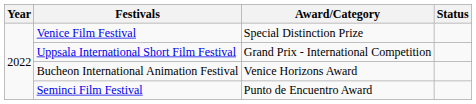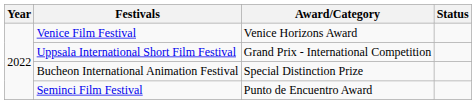(303, 33) Special Distinction Prize -> (301, 33) Venice Horizons Award
(301, 71) Venice Horizons Award -> (303, 71) Special Distinction Prize
